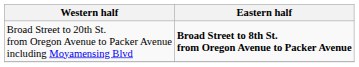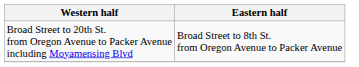(264, 41) bold -> (260, 41) normal
